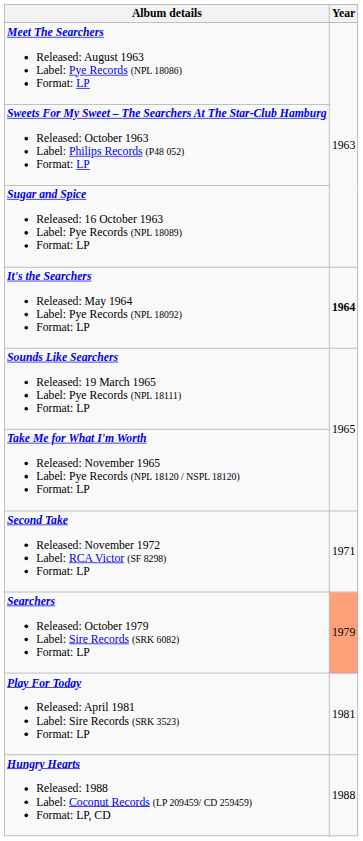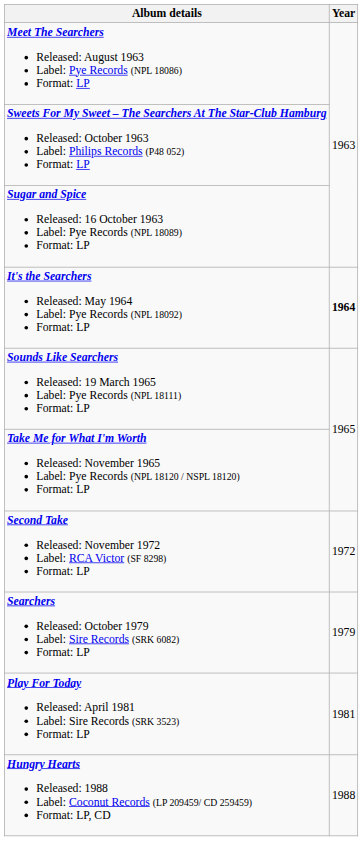(344, 551) 1971 -> (344, 551) 1972
(344, 632) lightsalmon background -> (344, 632) no background
